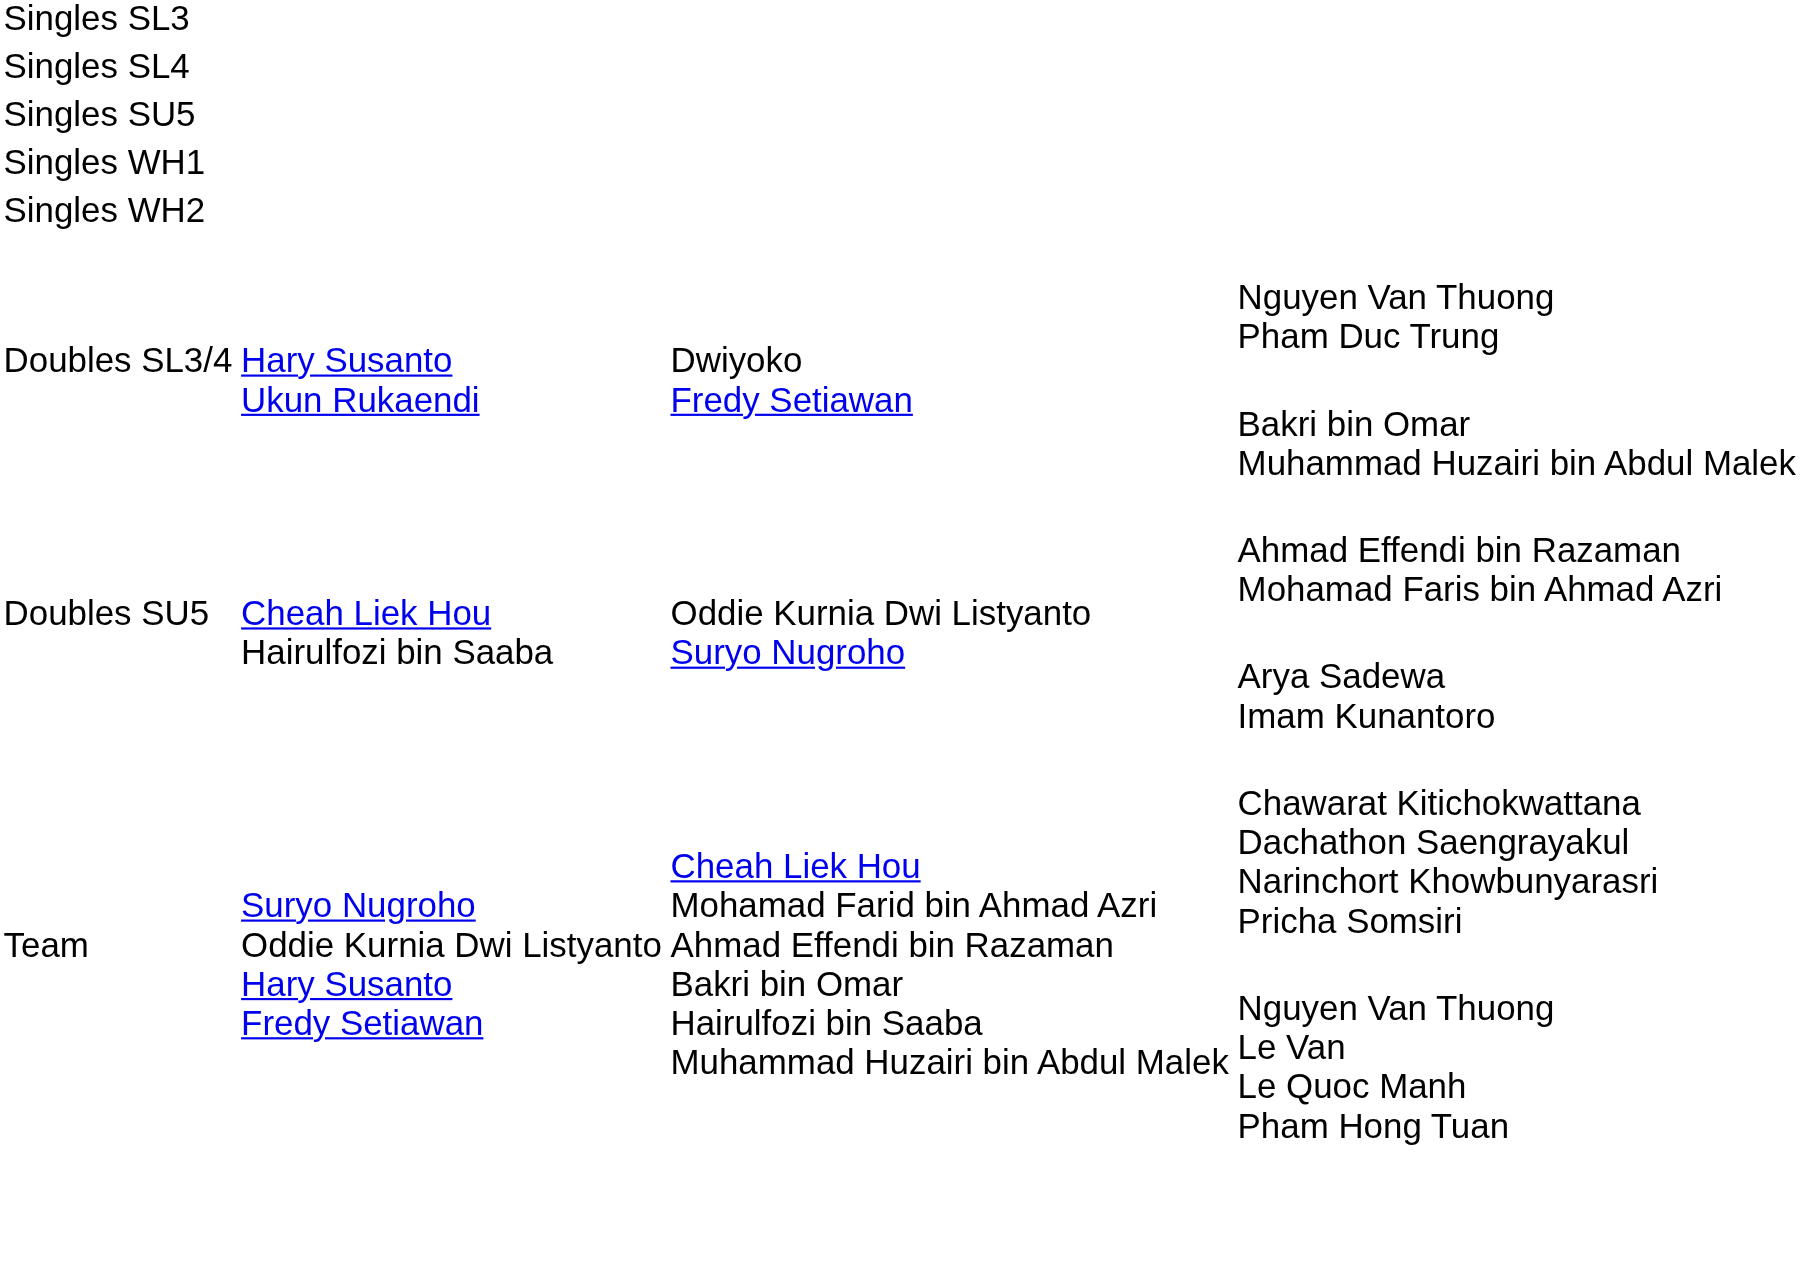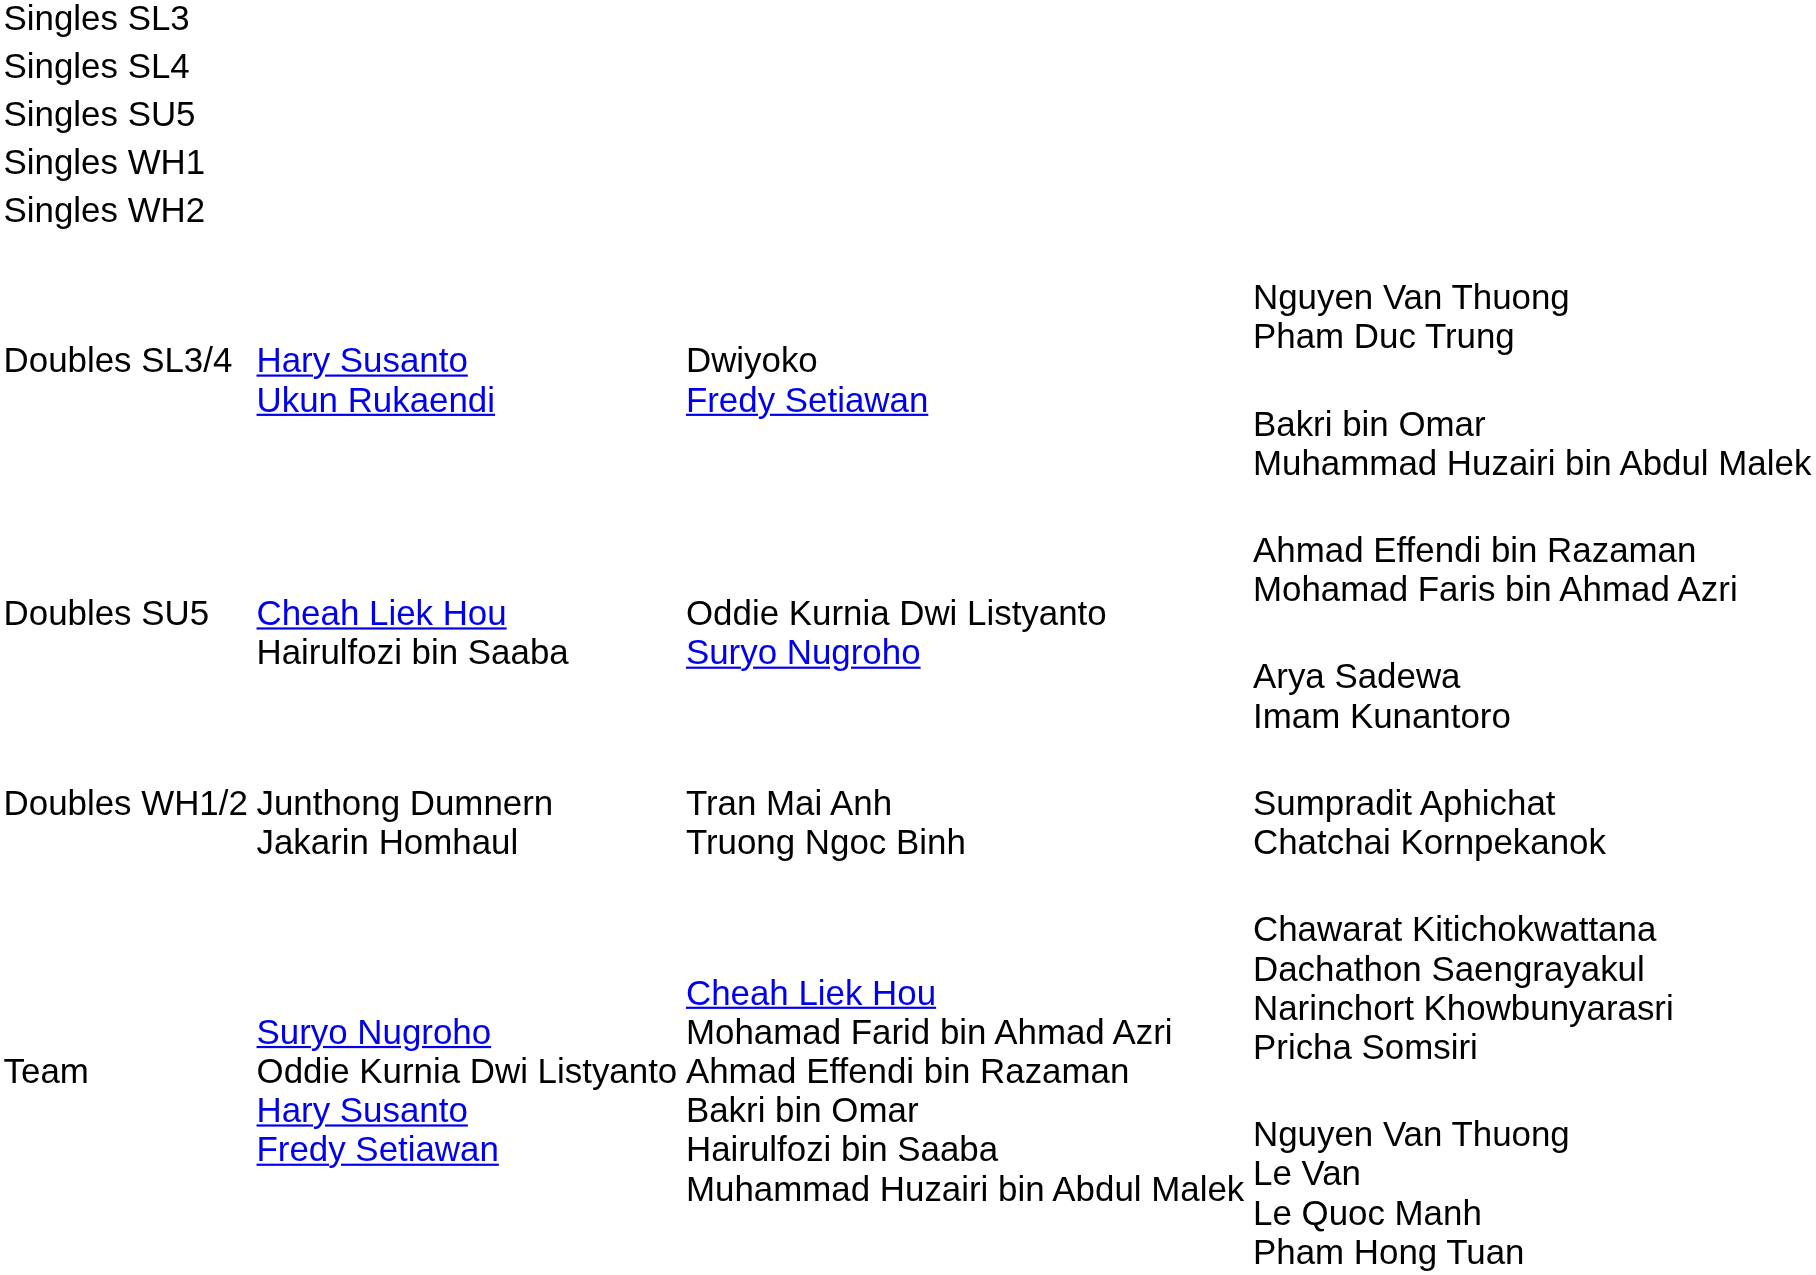+ row: (126, 803)
